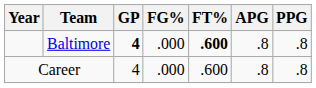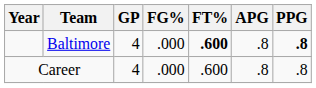(136, 43) bold -> (136, 43) normal
(302, 43) normal -> (302, 43) bold
